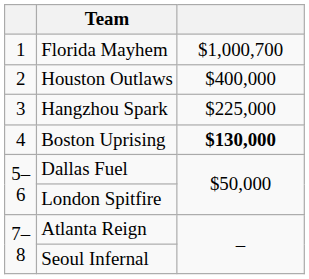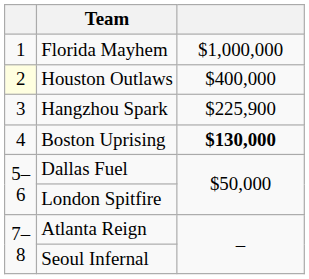(241, 49) $1,000,700 -> (241, 49) $1,000,000
(21, 79) no background -> (21, 79) lightyellow background
(241, 109) $225,000 -> (241, 109) $225,900
